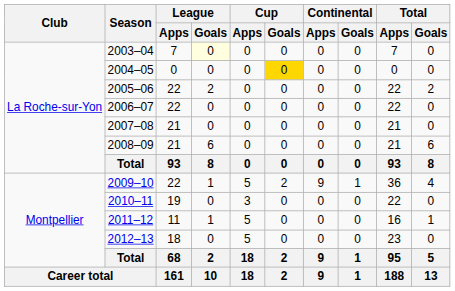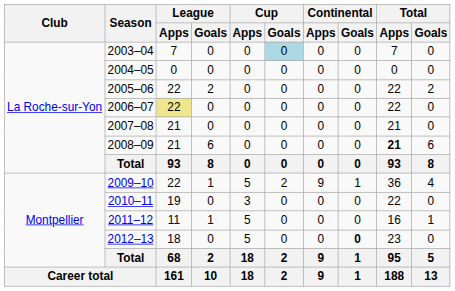(211, 51) lightyellow background -> (211, 51) no background
(284, 51) no background -> (284, 51) lightblue background
(284, 70) gold background -> (284, 70) no background
(174, 107) no background -> (174, 107) khaki background
(394, 145) normal -> (394, 145) bold
(357, 239) normal -> (357, 239) bold
